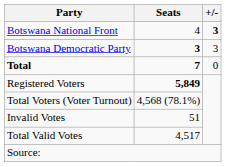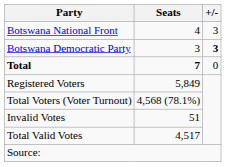(215, 30) bold -> (215, 30) normal
(197, 48) bold -> (197, 48) normal
(215, 48) normal -> (215, 48) bold
(188, 83) bold -> (188, 83) normal
